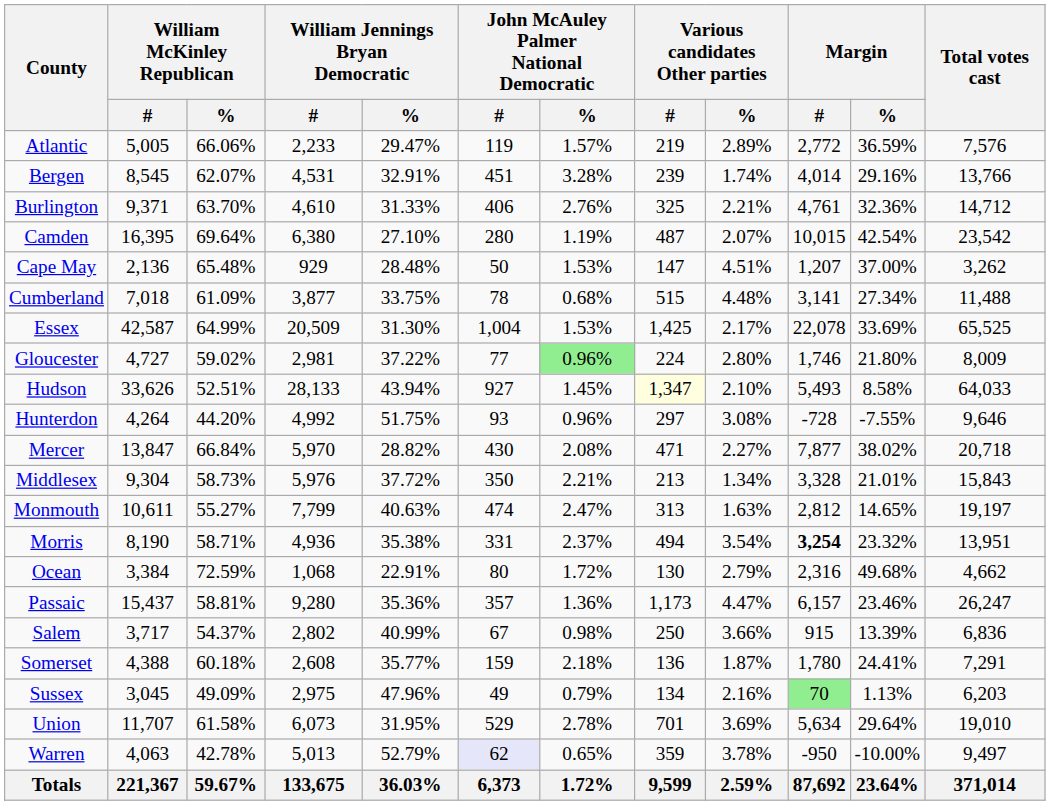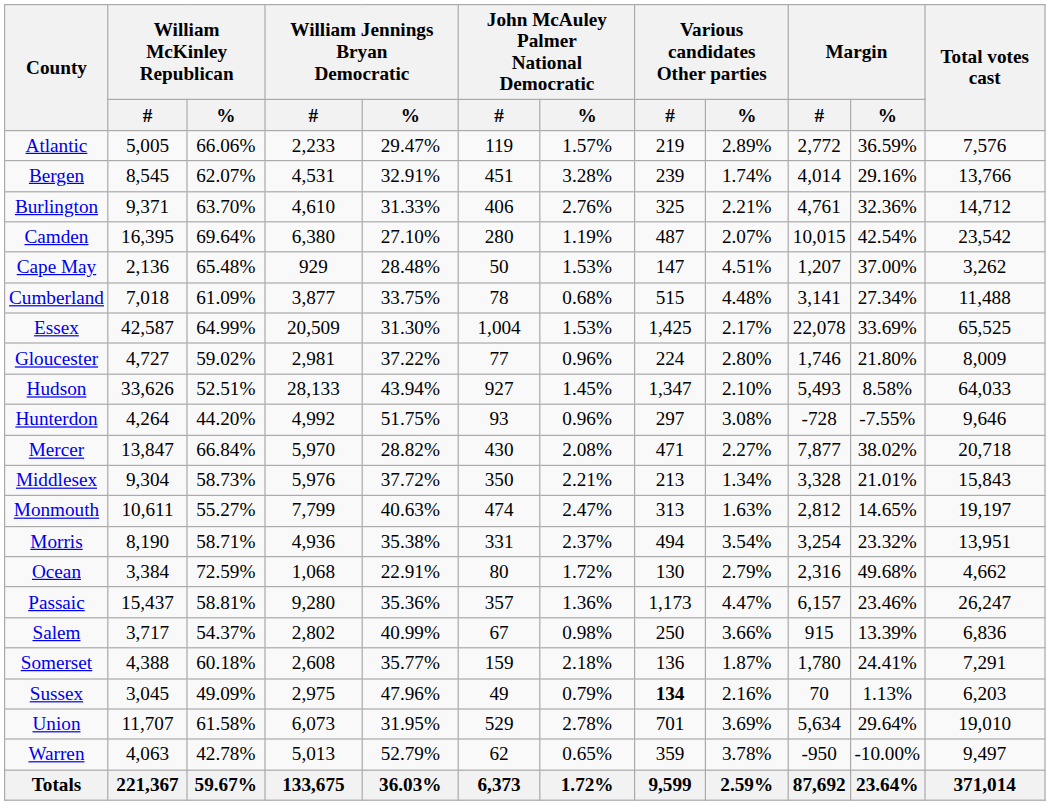(587, 358) lightgreen background -> (587, 358) no background
(670, 389) lightyellow background -> (670, 389) no background
(819, 541) bold -> (819, 541) normal
(670, 693) normal -> (670, 693) bold
(819, 693) lightgreen background -> (819, 693) no background
(499, 754) lavender background -> (499, 754) no background
